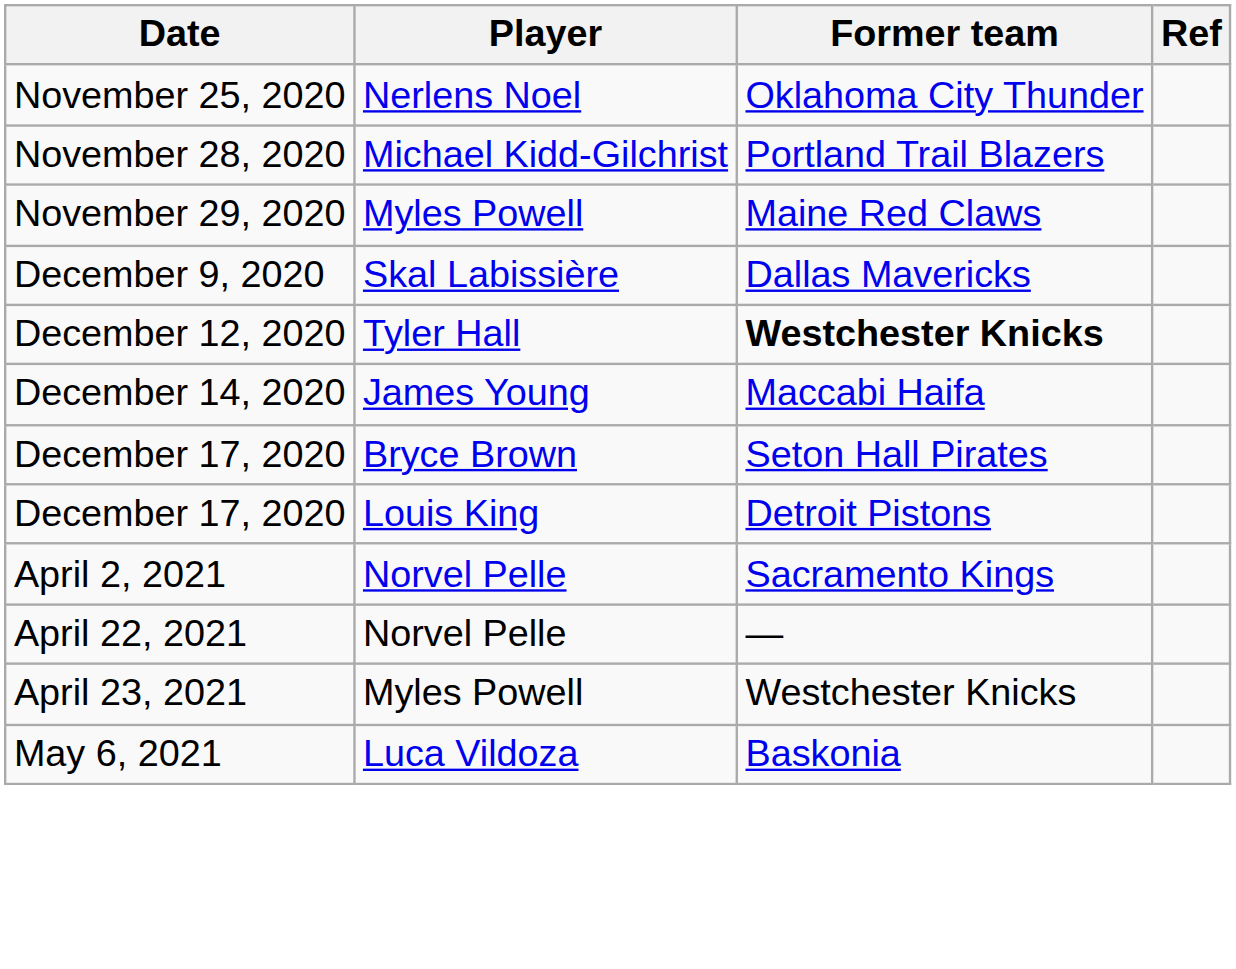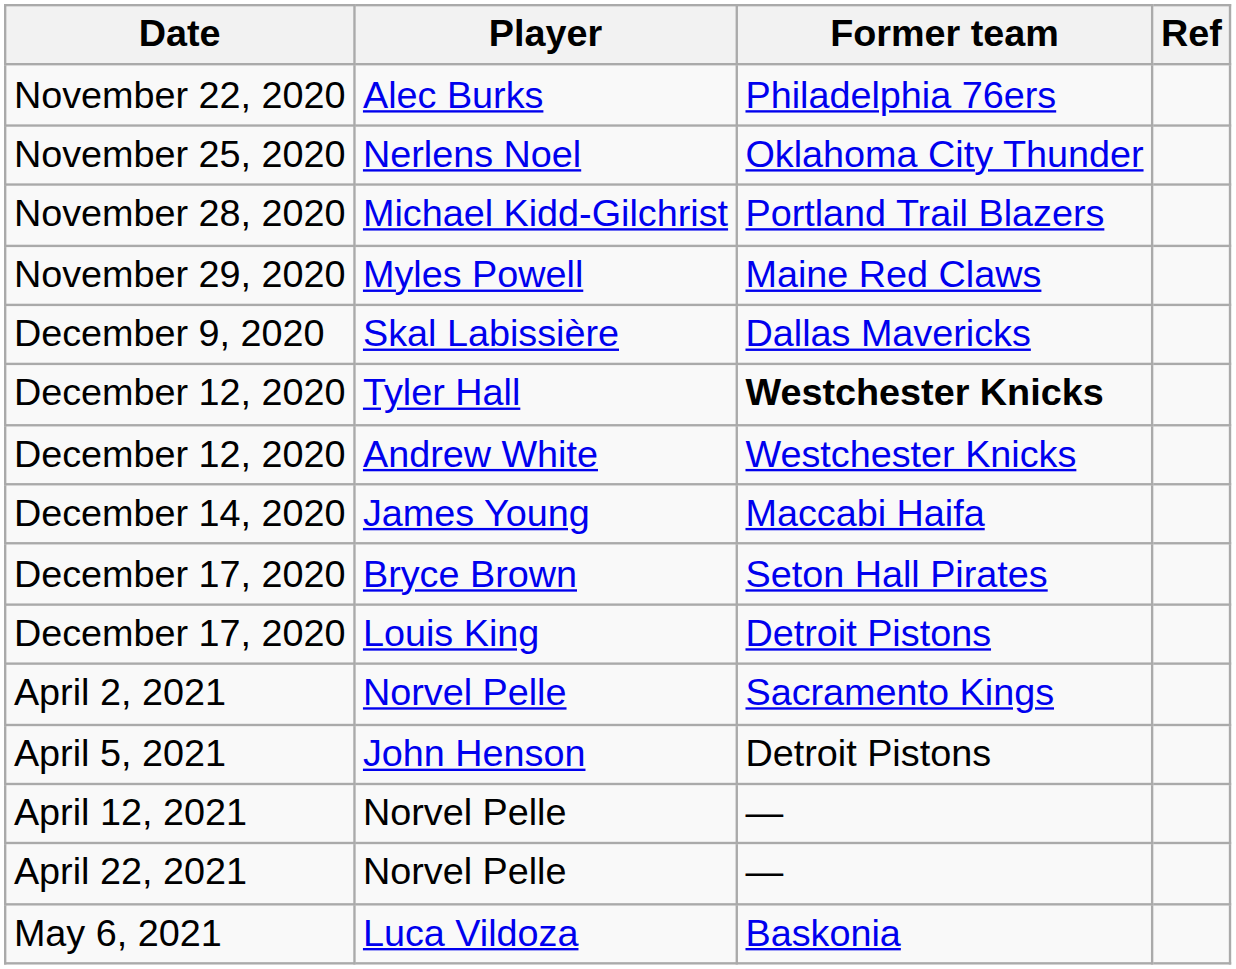+ row: (180, 94)
+ row: (180, 453)
+ row: (120, 753)
+ row: (130, 812)
- row: (130, 693)
